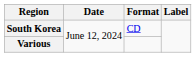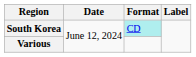(134, 28) no background -> (134, 28) paleturquoise background
